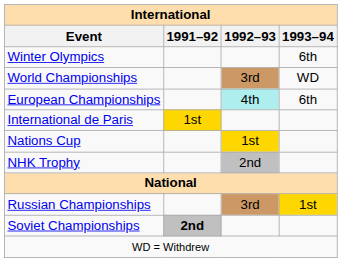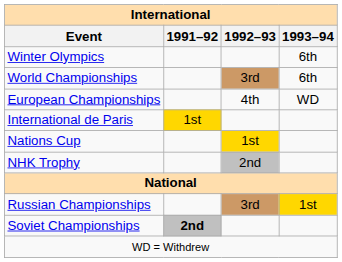(308, 78) WD -> (308, 78) 6th
(250, 99) paleturquoise background -> (250, 99) no background
(308, 99) 6th -> (308, 99) WD
